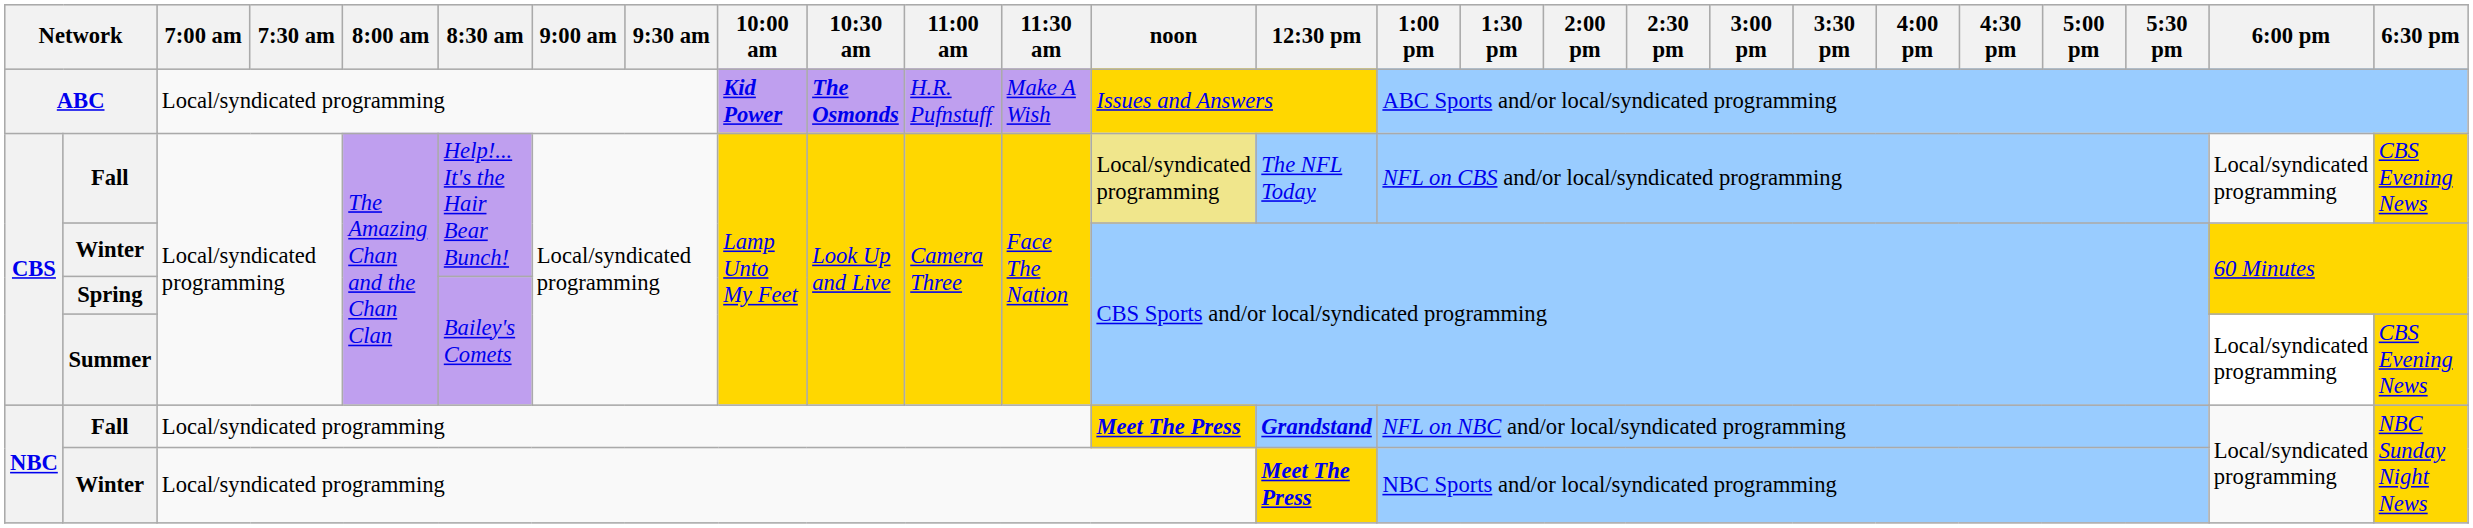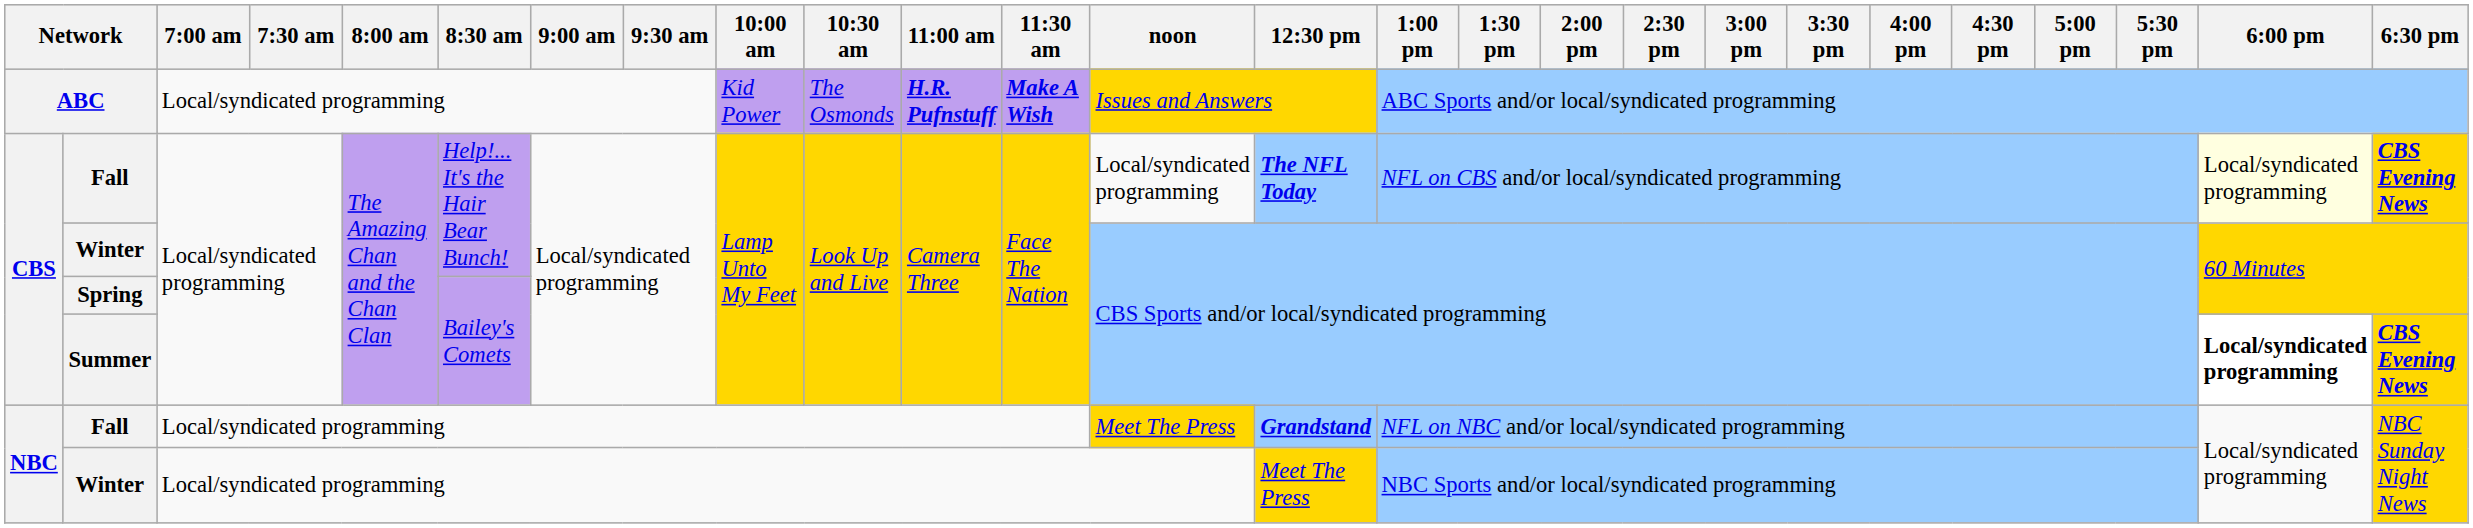(753, 100) bold -> (751, 100) normal
(855, 100) bold -> (852, 100) normal
(951, 100) normal -> (951, 100) bold
(1041, 100) normal -> (1043, 100) bold
(1174, 178) khaki background -> (1173, 178) no background
(1302, 178) normal -> (1304, 178) bold
(2291, 178) no background -> (2281, 178) lightyellow background
(2416, 178) normal -> (2417, 178) bold
(2291, 359) normal -> (2285, 359) bold
(2416, 359) normal -> (2417, 359) bold
(1169, 426) bold -> (1165, 426) normal
(1306, 485) bold -> (1303, 485) normal
